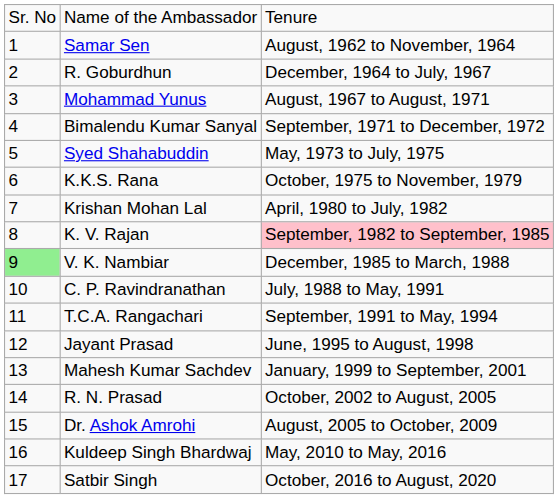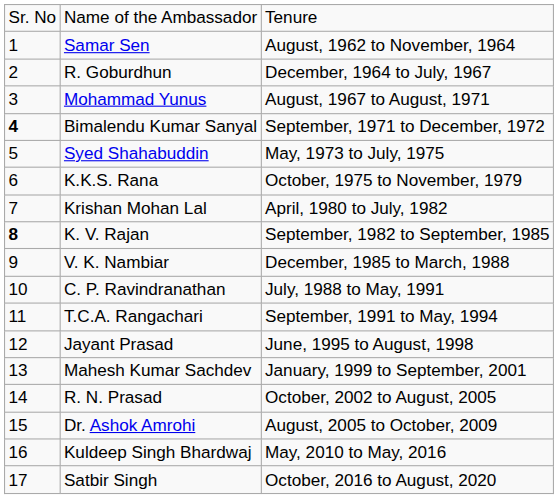(13, 126) normal -> (13, 126) bold
(13, 235) normal -> (13, 235) bold
(407, 235) pink background -> (407, 235) no background
(13, 262) lightgreen background -> (13, 262) no background
